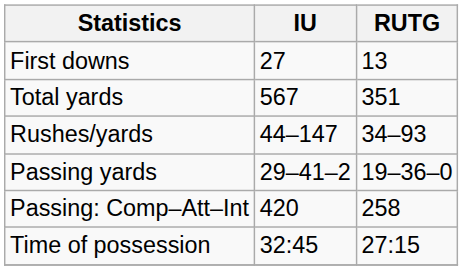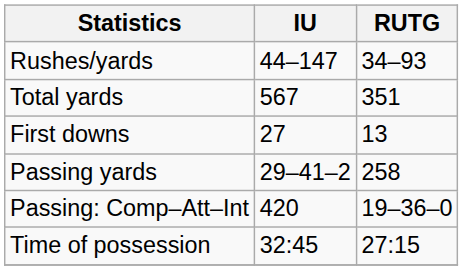rows swapped: (70, 60) <-> (82, 134)
(407, 171) 19–36–0 -> (381, 171) 258
(381, 208) 258 -> (407, 208) 19–36–0
